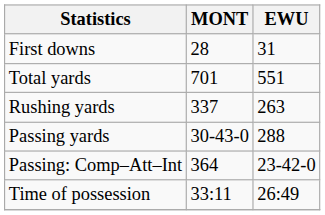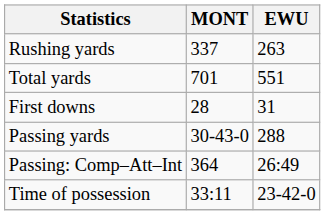rows swapped: (52, 48) <-> (62, 107)
(286, 165) 23-42-0 -> (278, 165) 26:49
(278, 194) 26:49 -> (286, 194) 23-42-0
